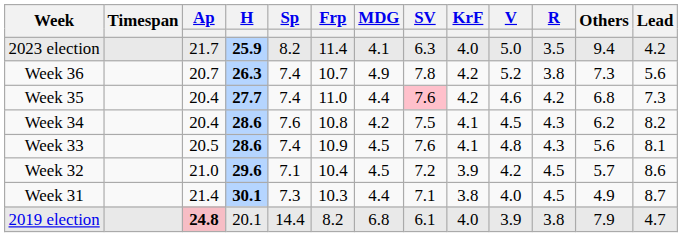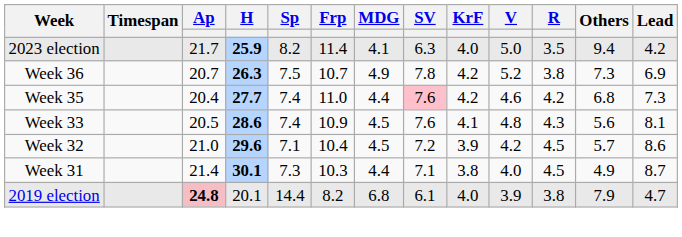(290, 74) 7.4 -> (290, 74) 7.5
(655, 74) 5.6 -> (655, 74) 6.9
- row: (54, 122)
